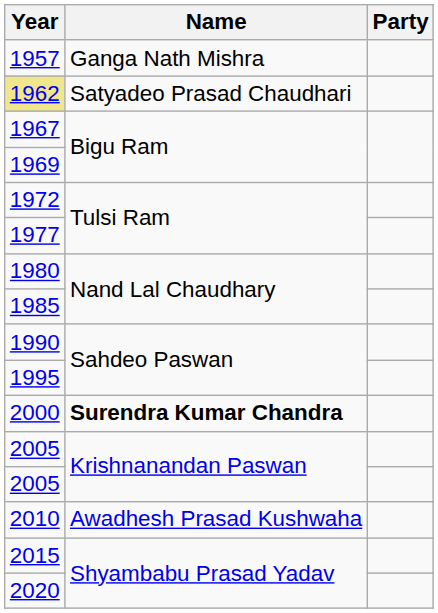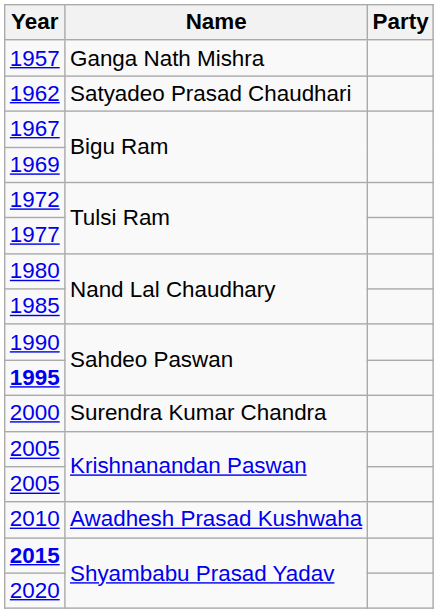(35, 93) khaki background -> (35, 93) no background
(35, 377) normal -> (35, 377) bold
(206, 413) bold -> (198, 413) normal
(35, 555) normal -> (35, 555) bold
